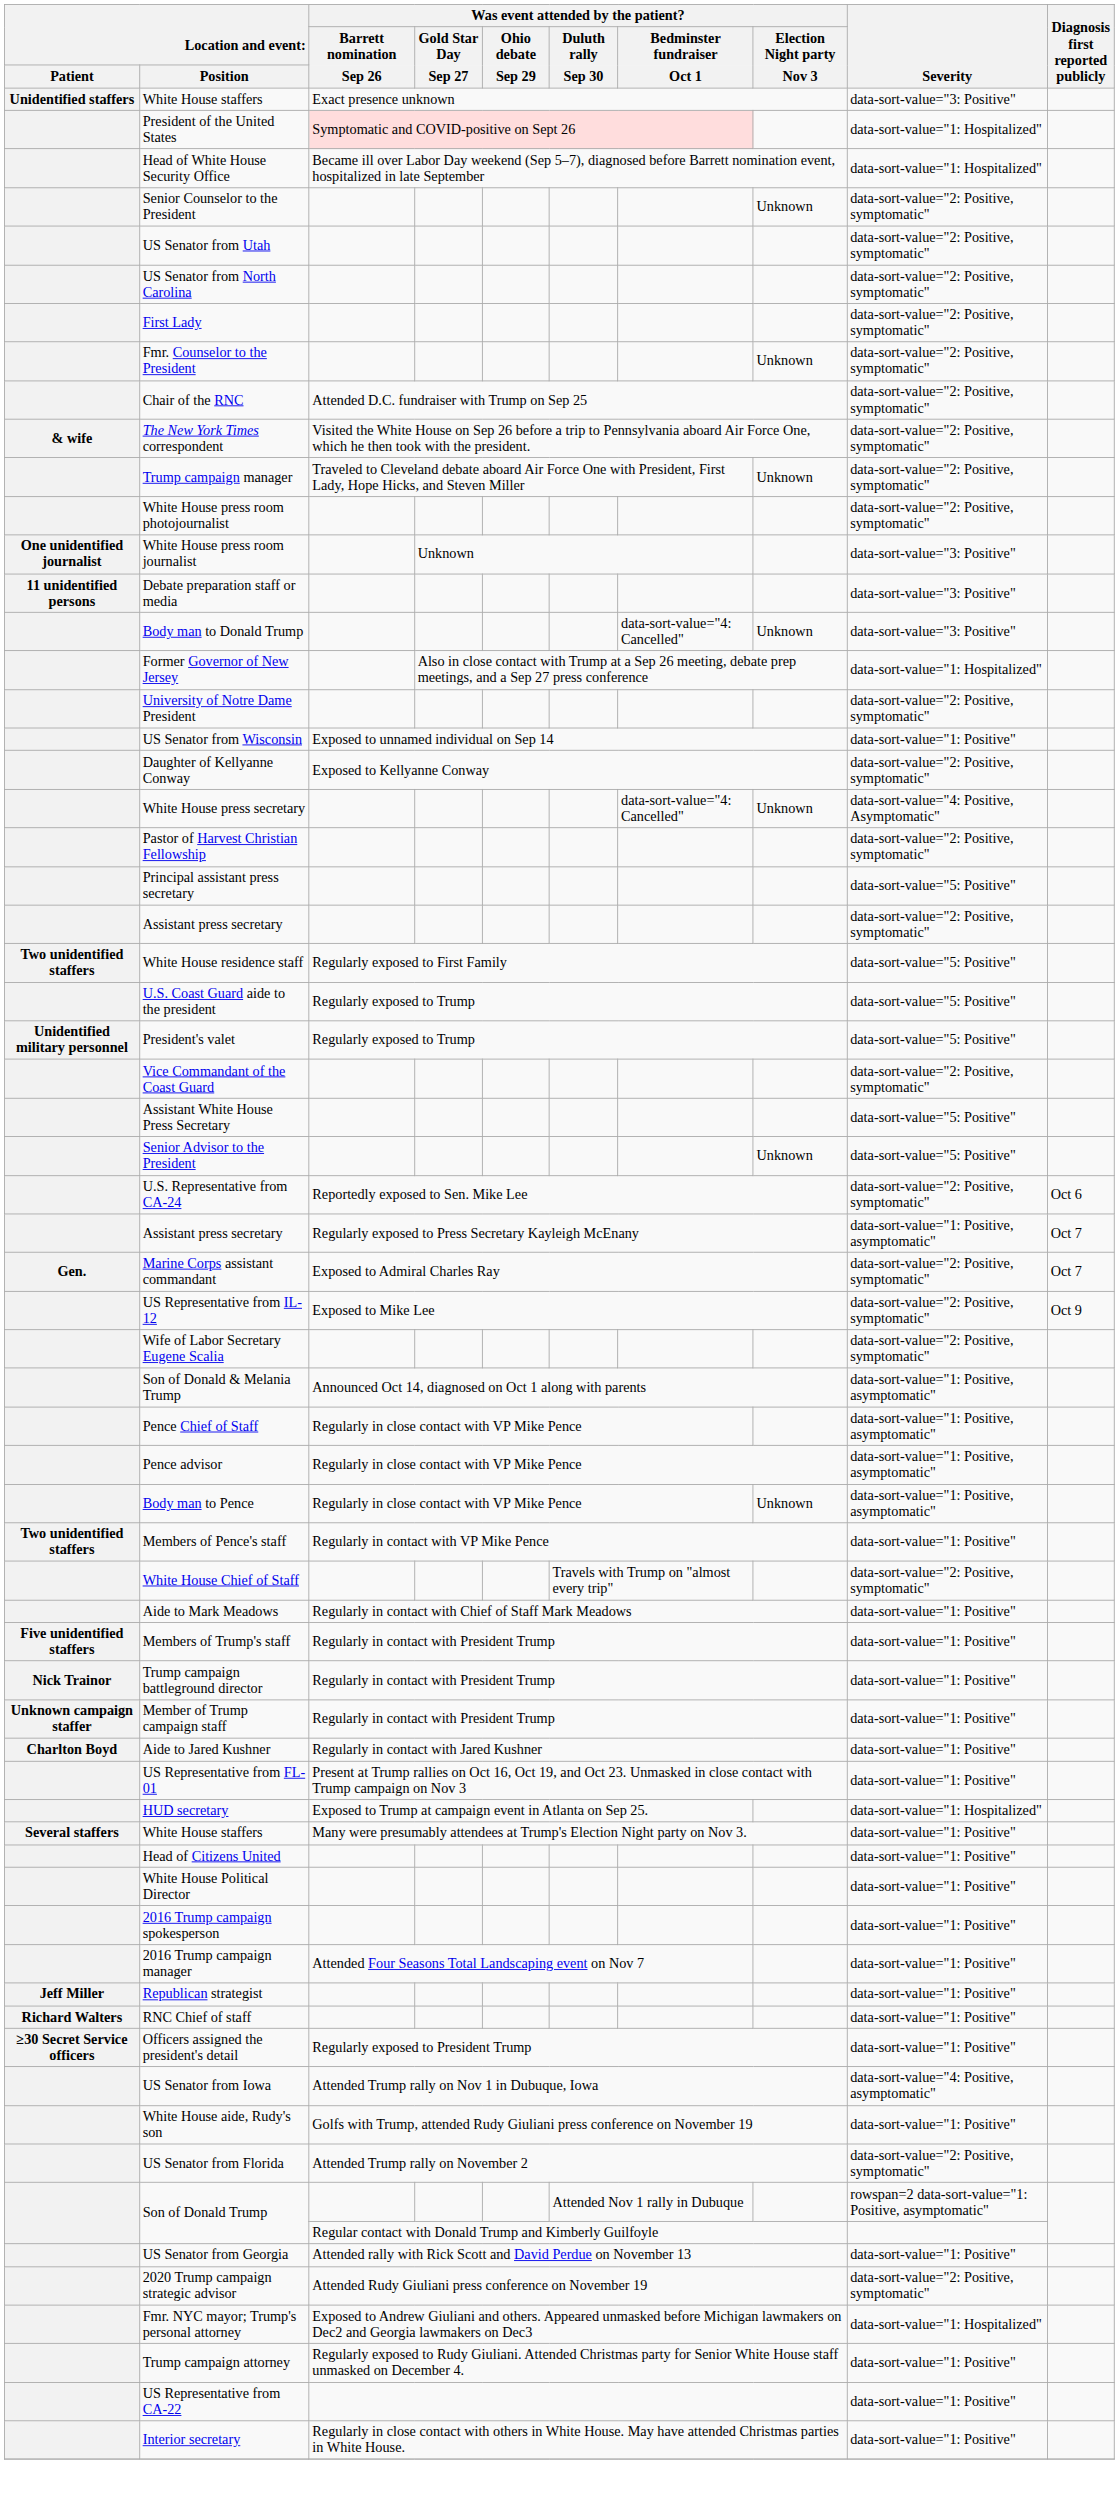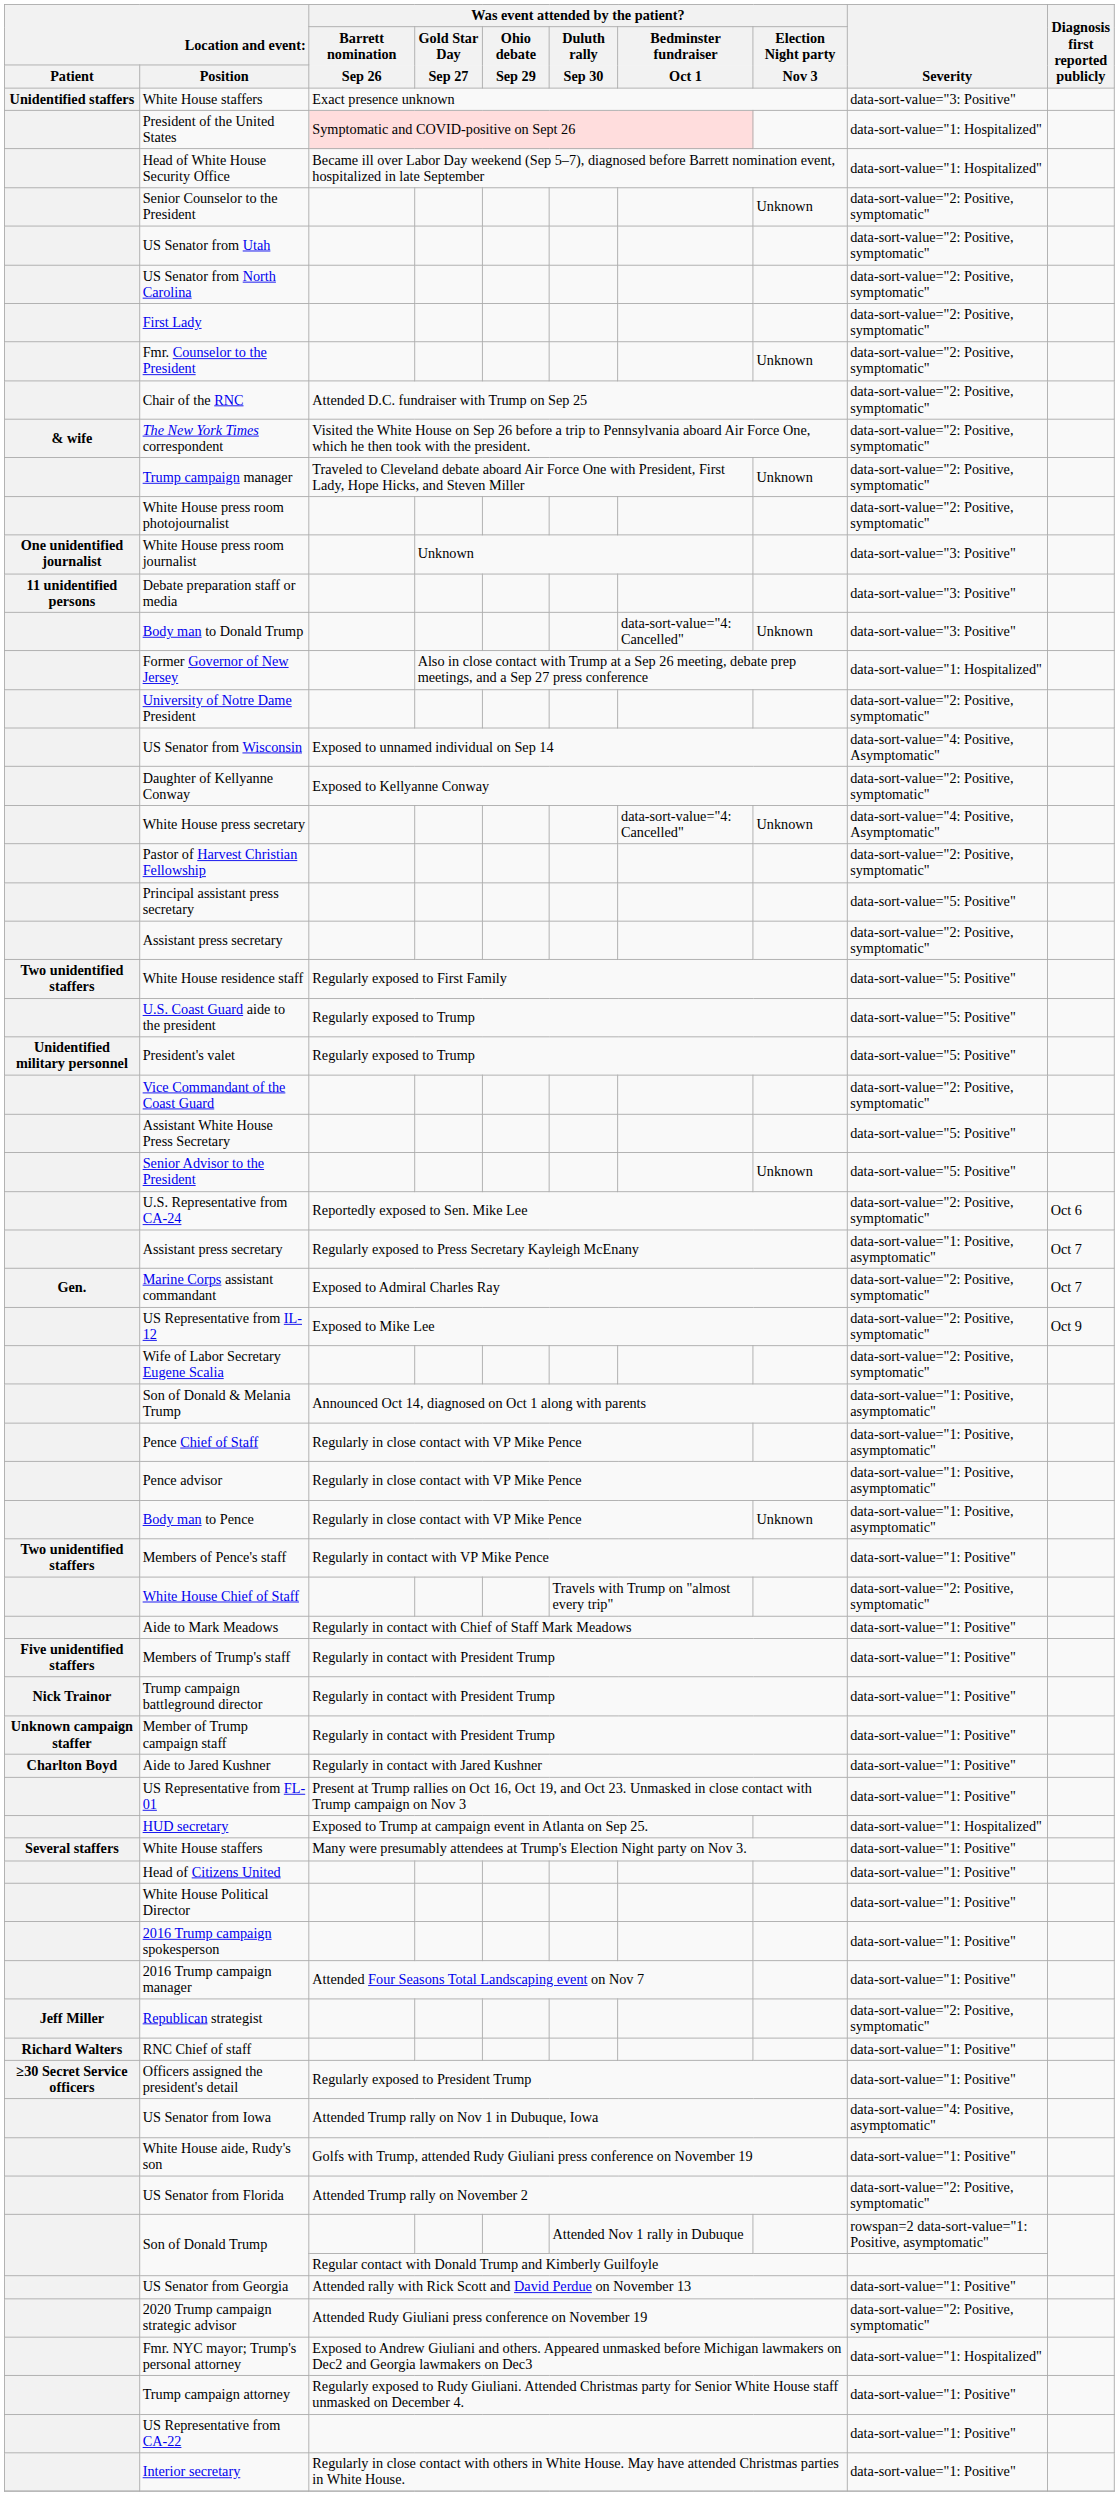(933, 739) data-sort-value="1: Positive" -> (932, 747) data-sort-value="4: Positive, Asymptomatic"
(933, 1994) data-sort-value="1: Positive" -> (932, 2018) data-sort-value="2: Positive, symptomatic"
